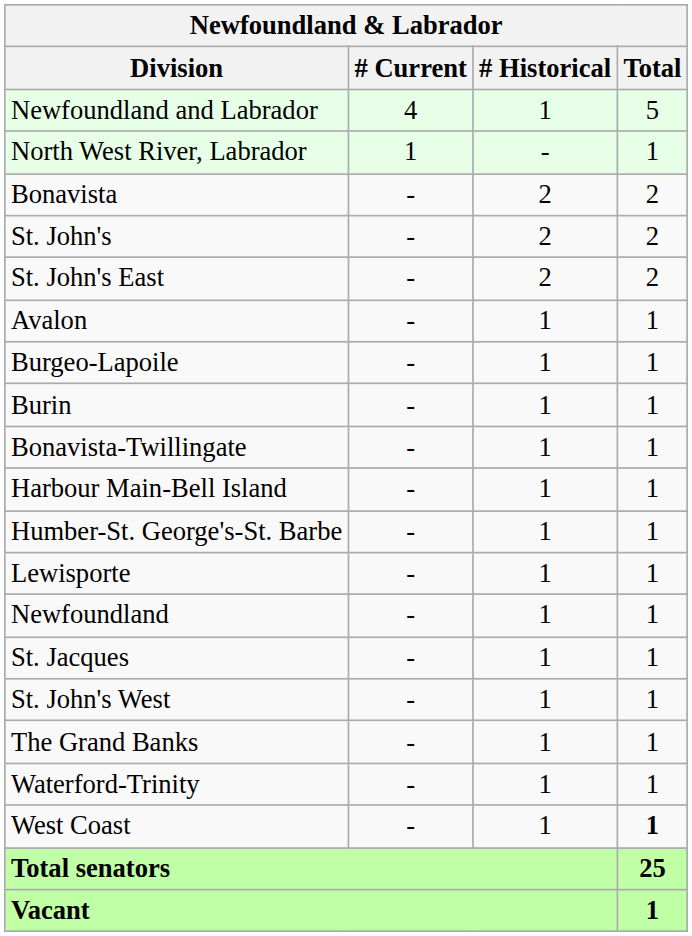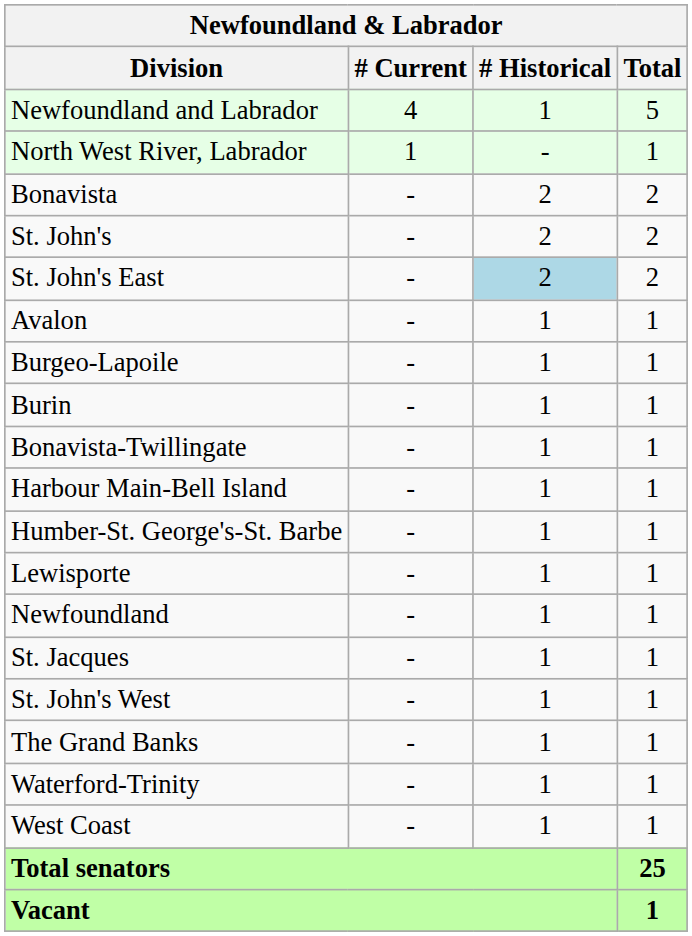(545, 278) no background -> (545, 278) lightblue background
(652, 825) bold -> (652, 825) normal
